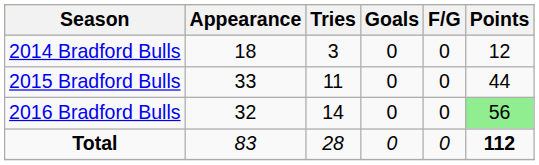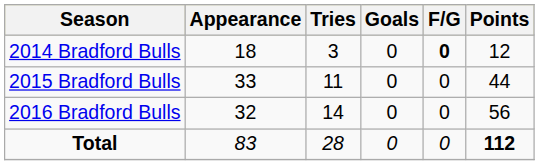(444, 50) normal -> (444, 50) bold
(499, 112) lightgreen background -> (499, 112) no background
